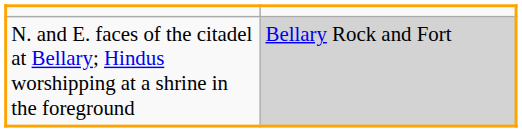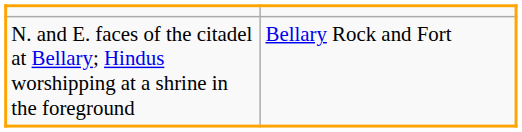(358, 33) lightgrey background -> (358, 33) no background
